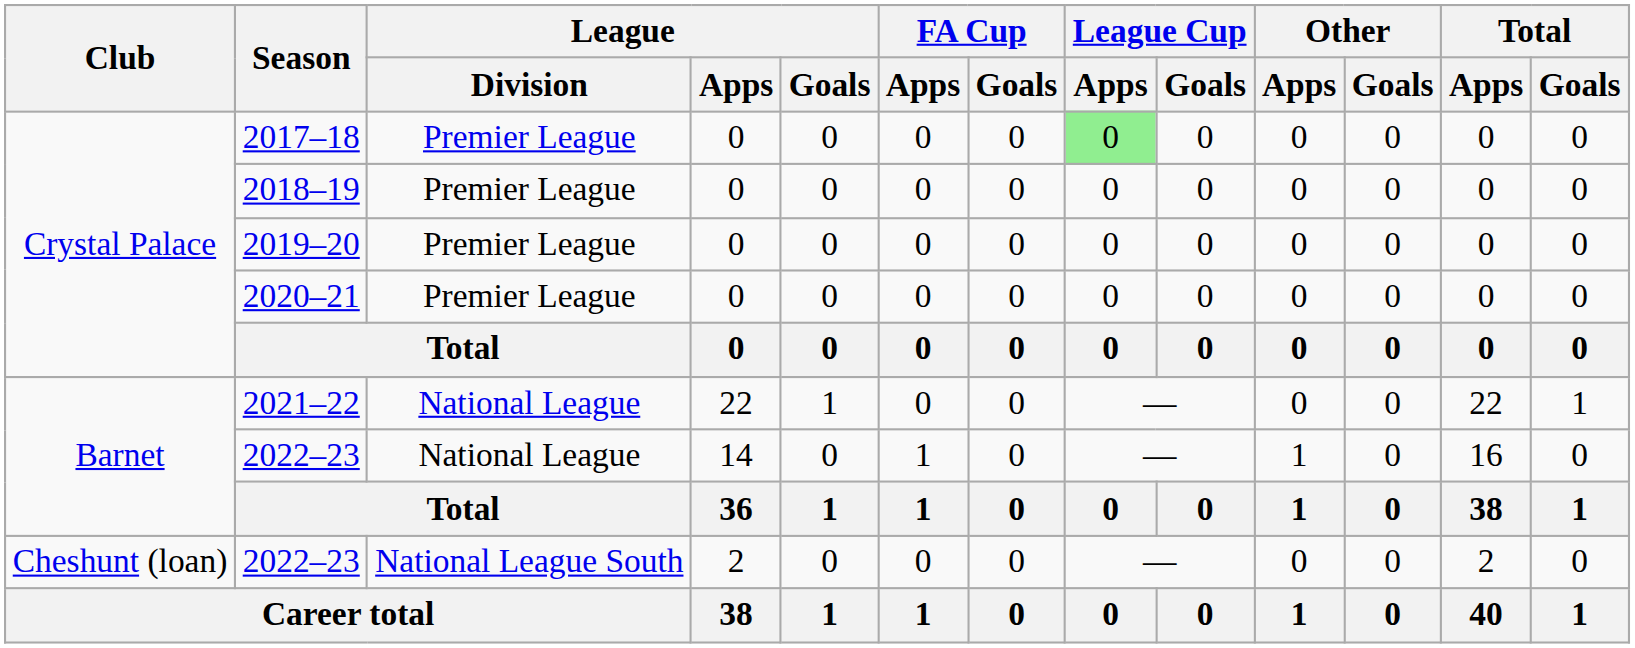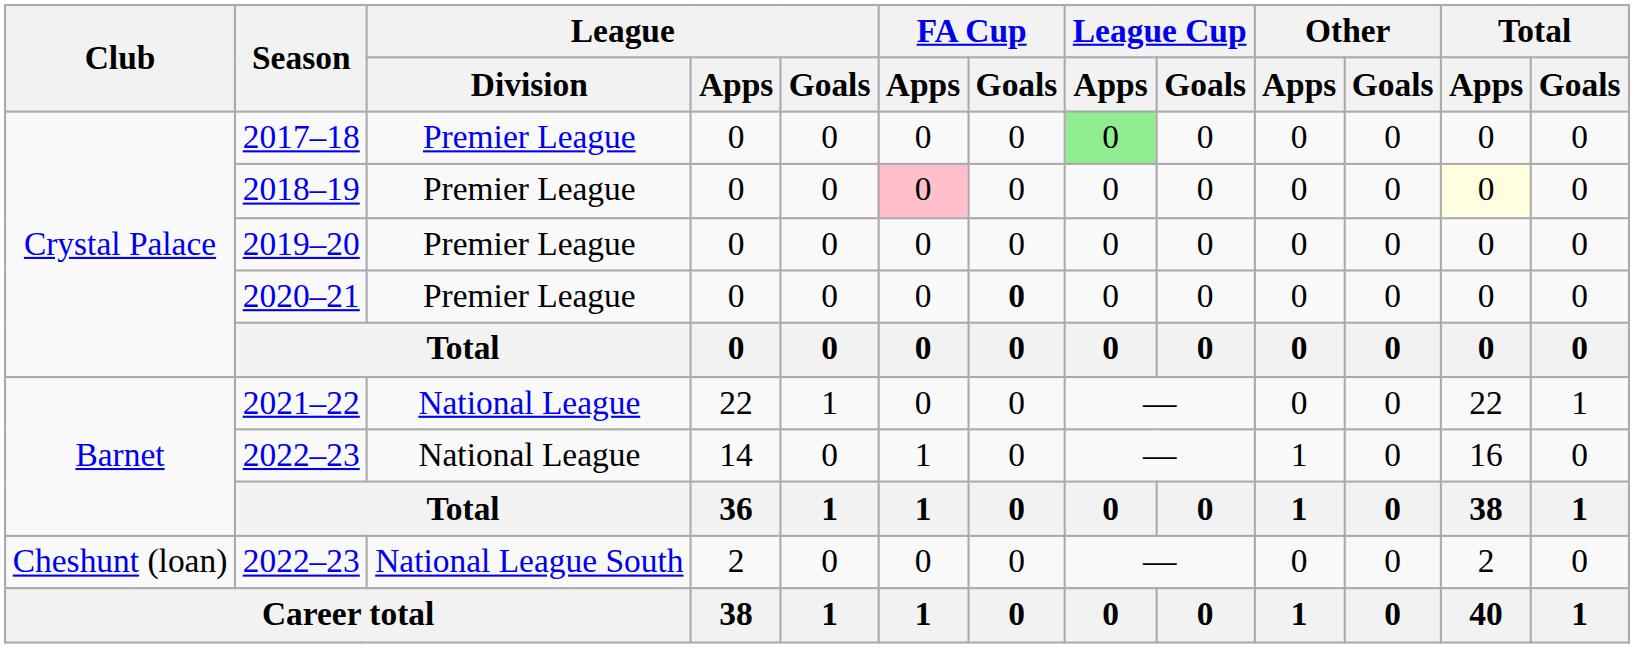(923, 190) no background -> (923, 190) pink background
(1486, 190) no background -> (1486, 190) lightyellow background
(1017, 296) normal -> (1017, 296) bold
